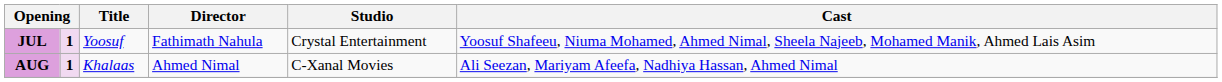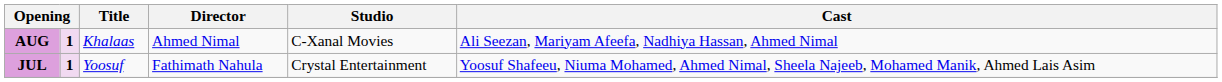rows swapped: (32, 41) <-> (32, 65)
